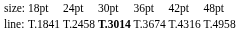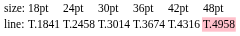(114, 24) bold -> (114, 24) normal
(220, 24) no background -> (219, 24) pink background
